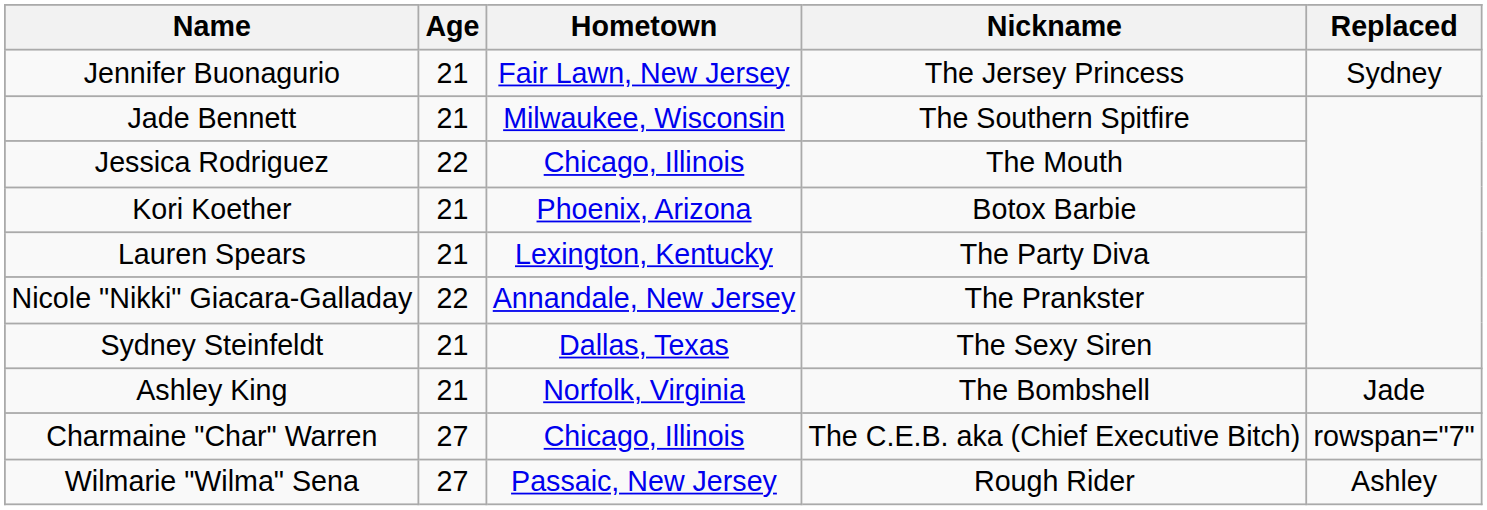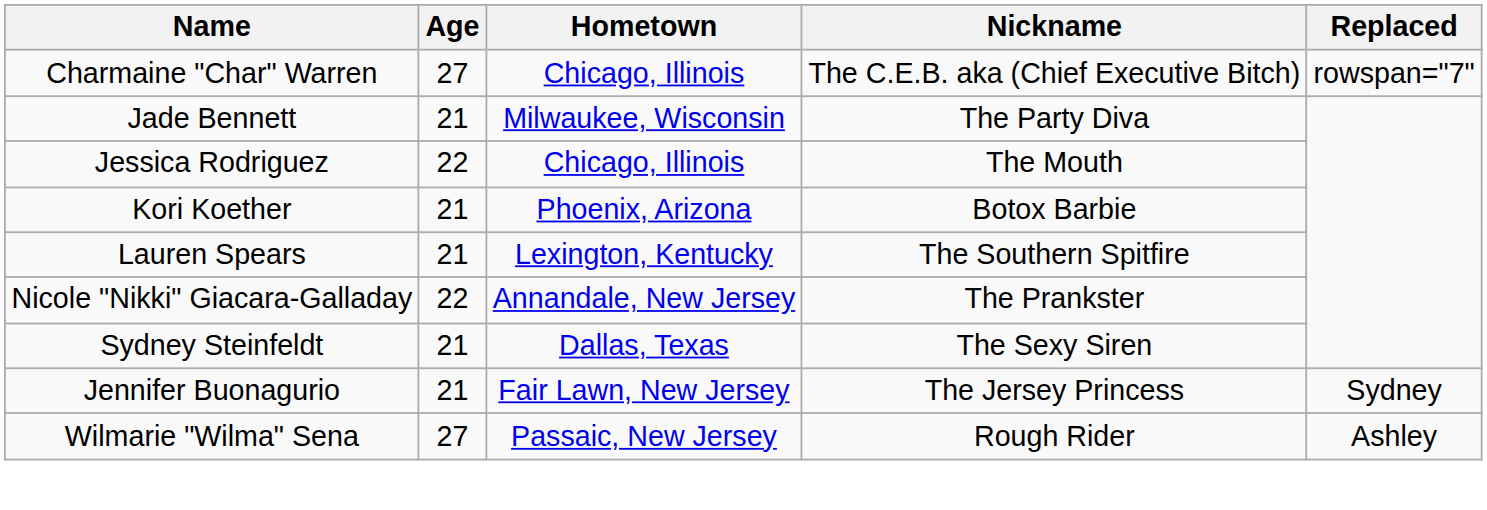rows swapped: (212, 436) <-> (212, 72)
(1054, 118) The Southern Spitfire -> (1054, 118) The Party Diva
(1054, 254) The Party Diva -> (1054, 254) The Southern Spitfire
- row: (212, 390)
